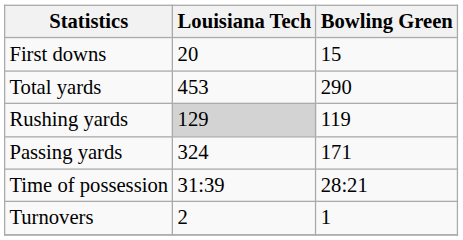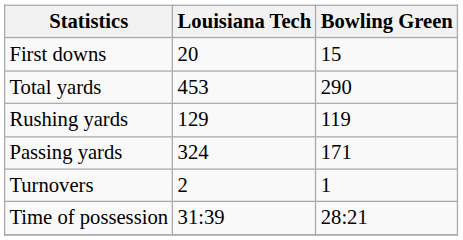(193, 119) lightgrey background -> (193, 119) no background
rows swapped: (51, 217) <-> (89, 185)
